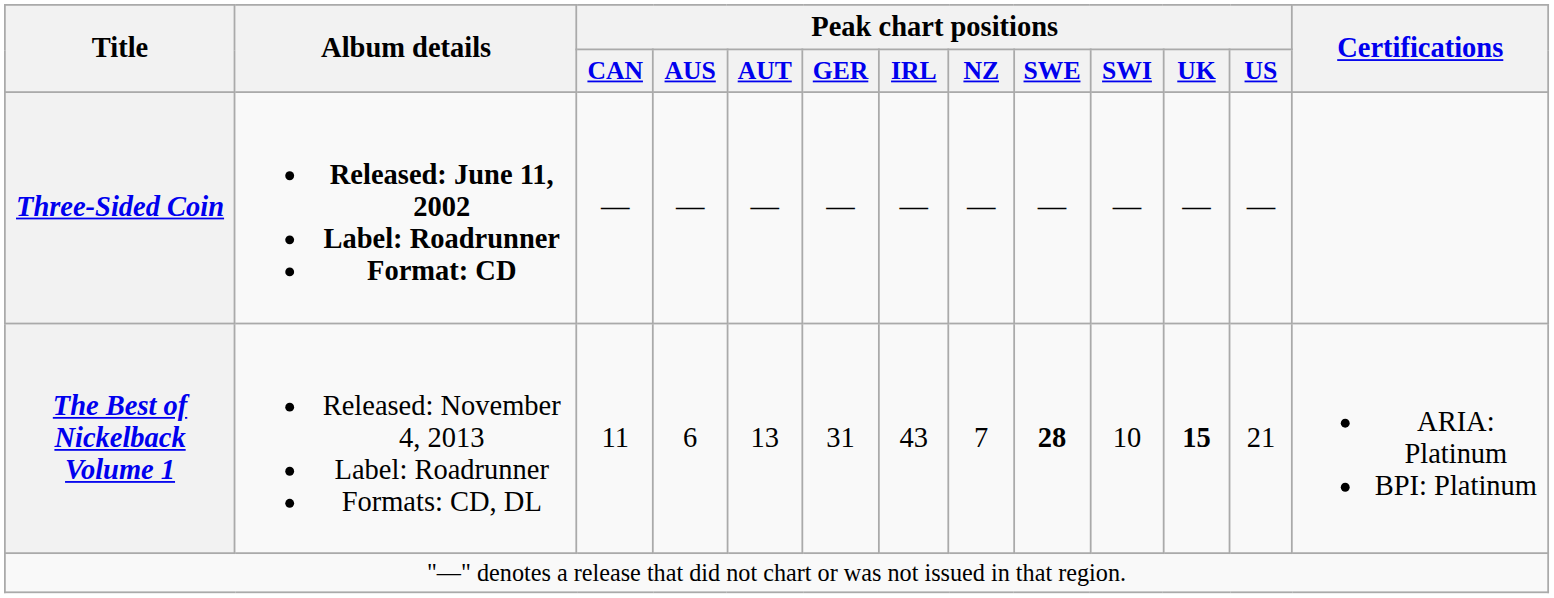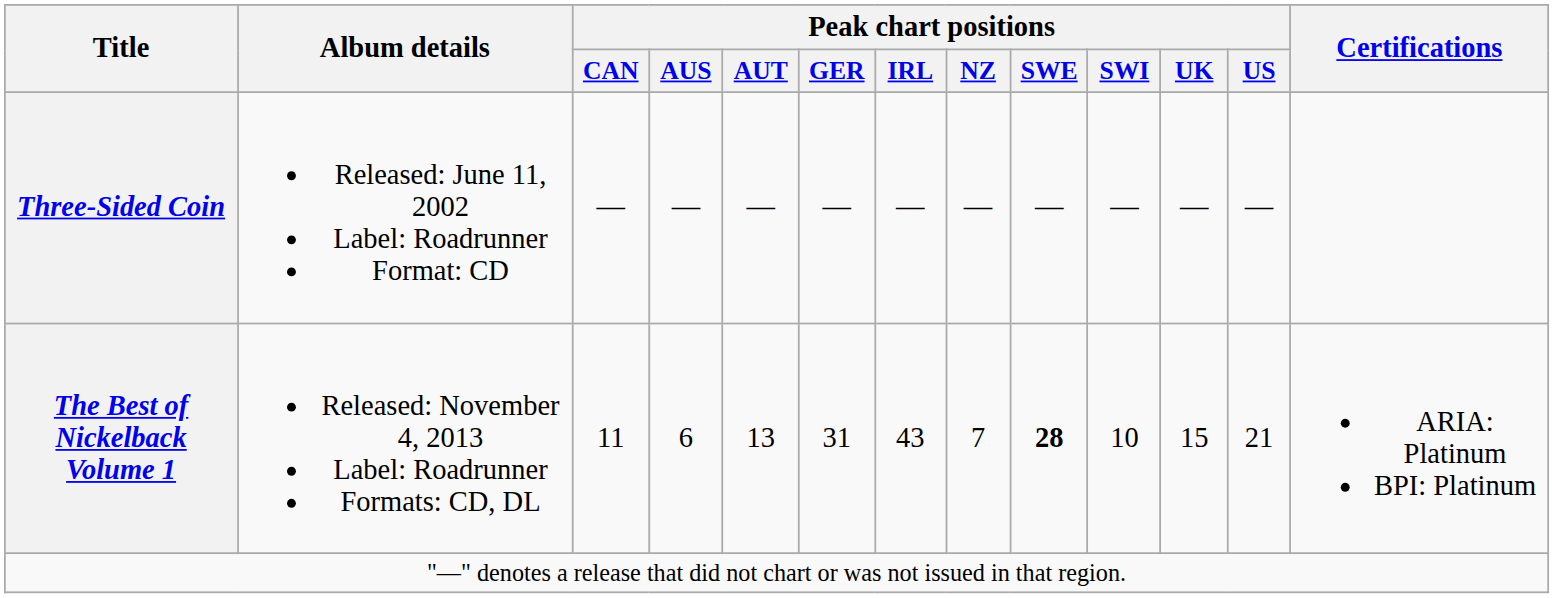(406, 223) bold -> (405, 223) normal
(1196, 437) bold -> (1194, 437) normal
